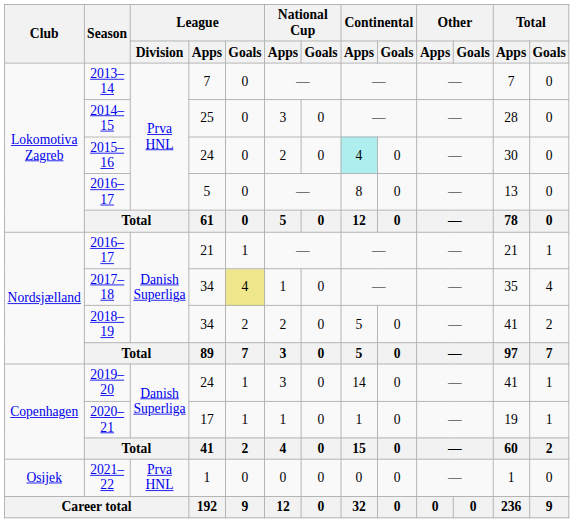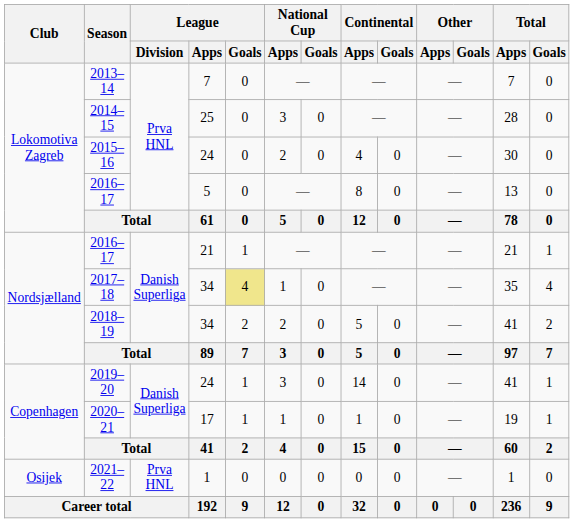(359, 155) paleturquoise background -> (359, 155) no background
